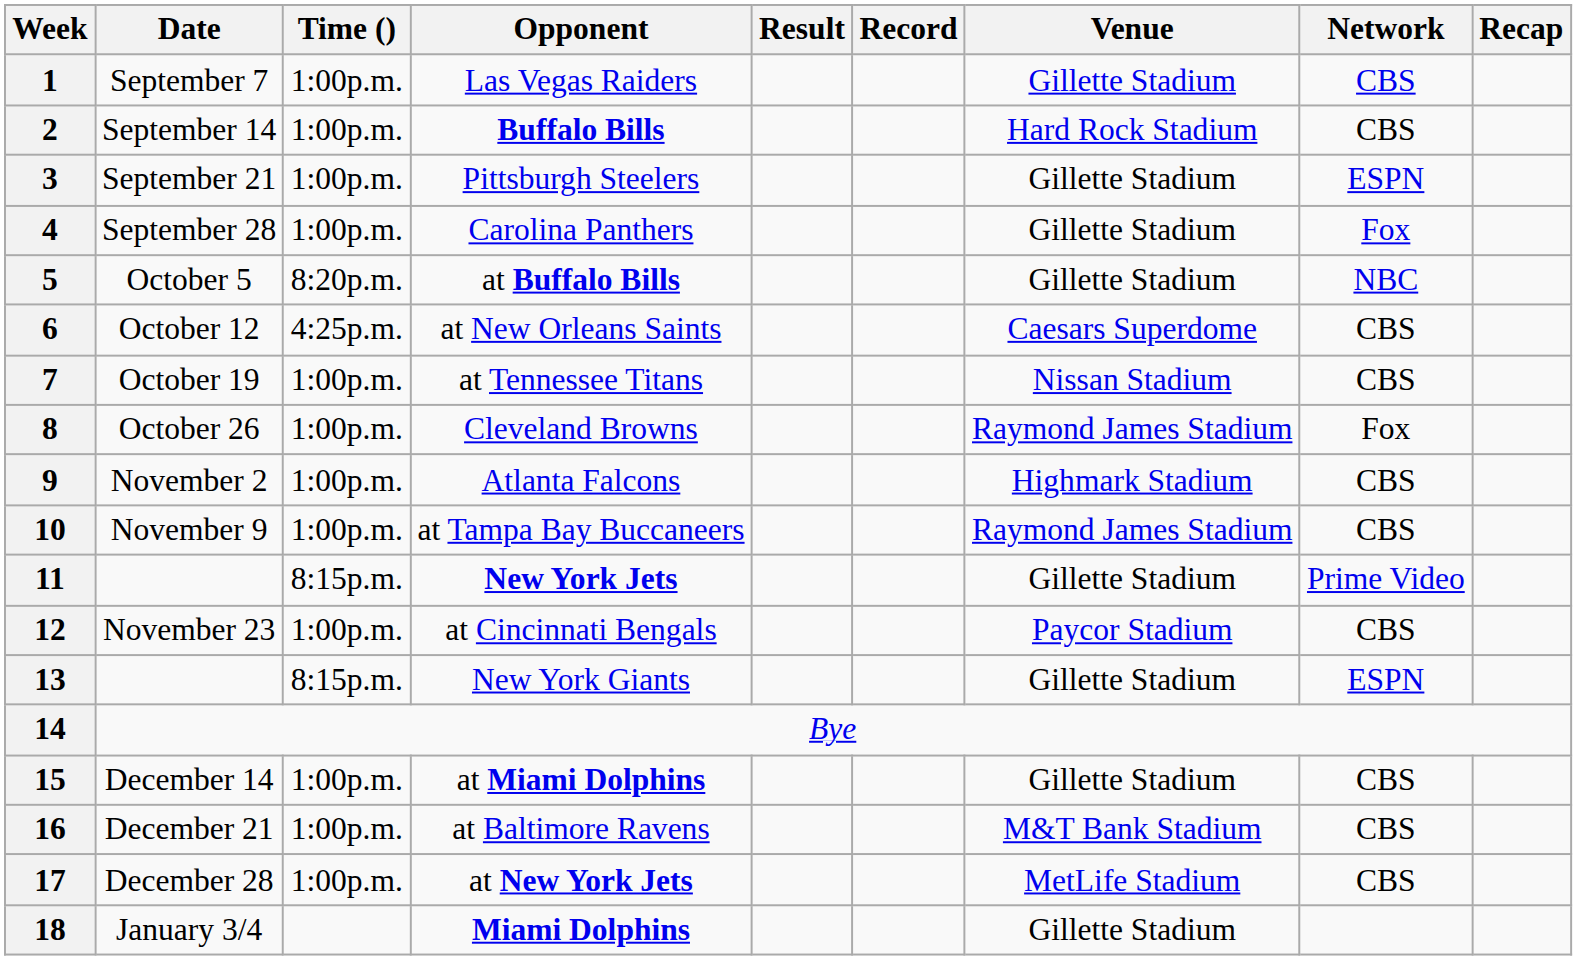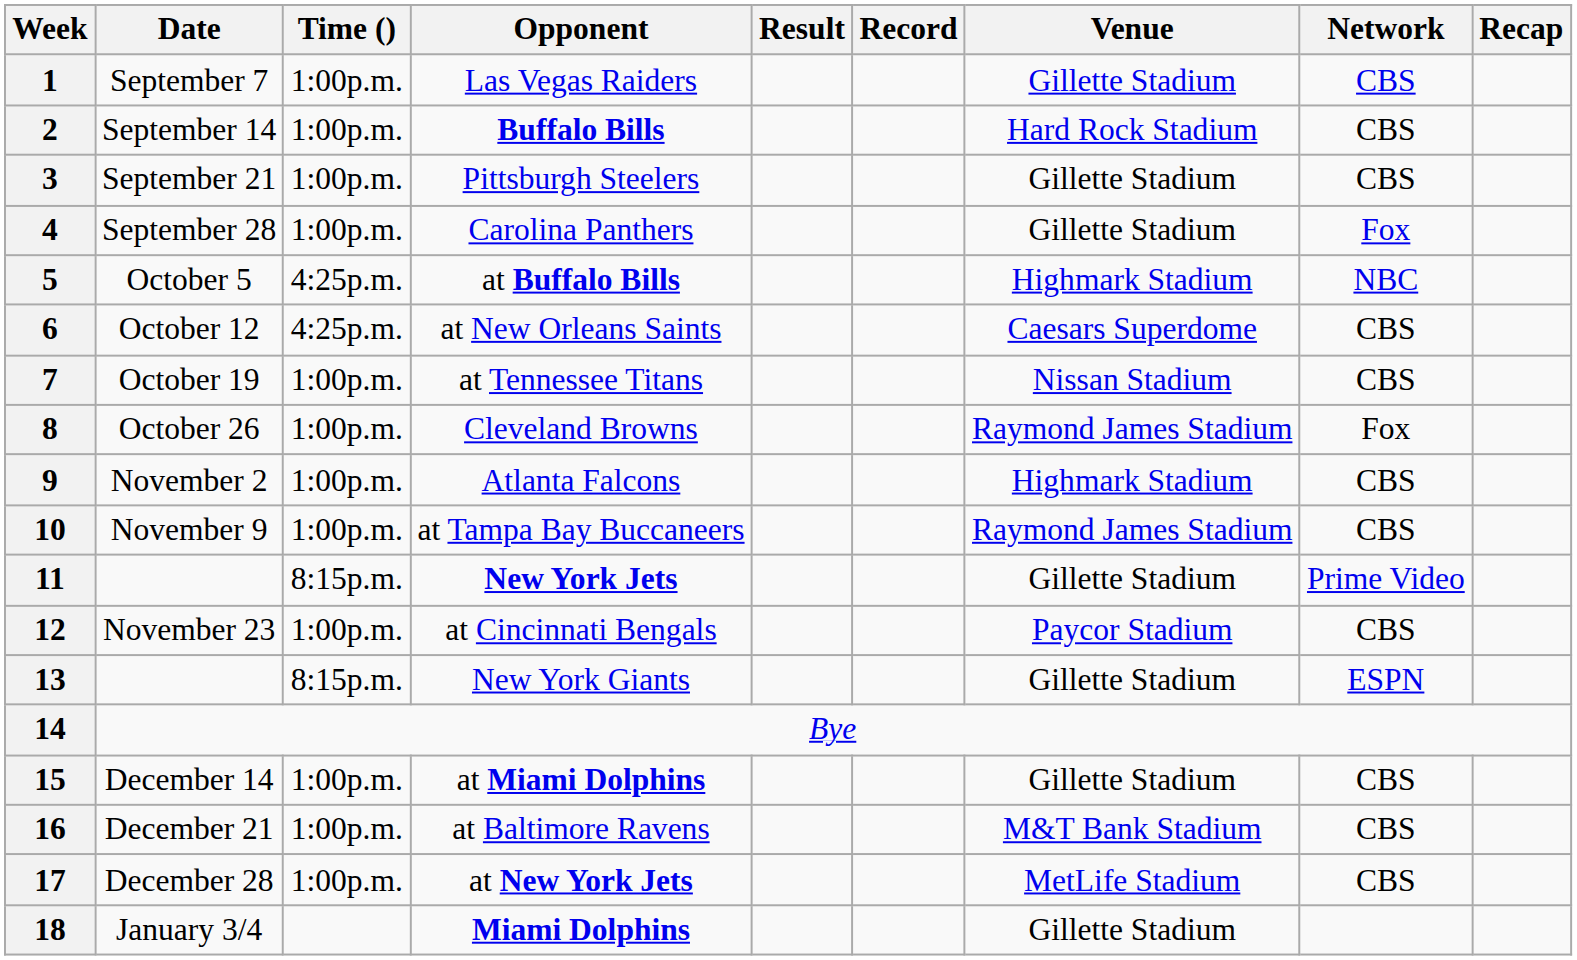(1386, 179) ESPN -> (1386, 179) CBS
(347, 279) 8:20p.m. -> (347, 279) 4:25p.m.
(1132, 279) Gillette Stadium -> (1132, 279) Highmark Stadium
